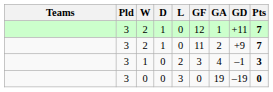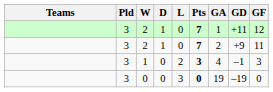columns swapped: (199, 12) <-> (259, 12)
